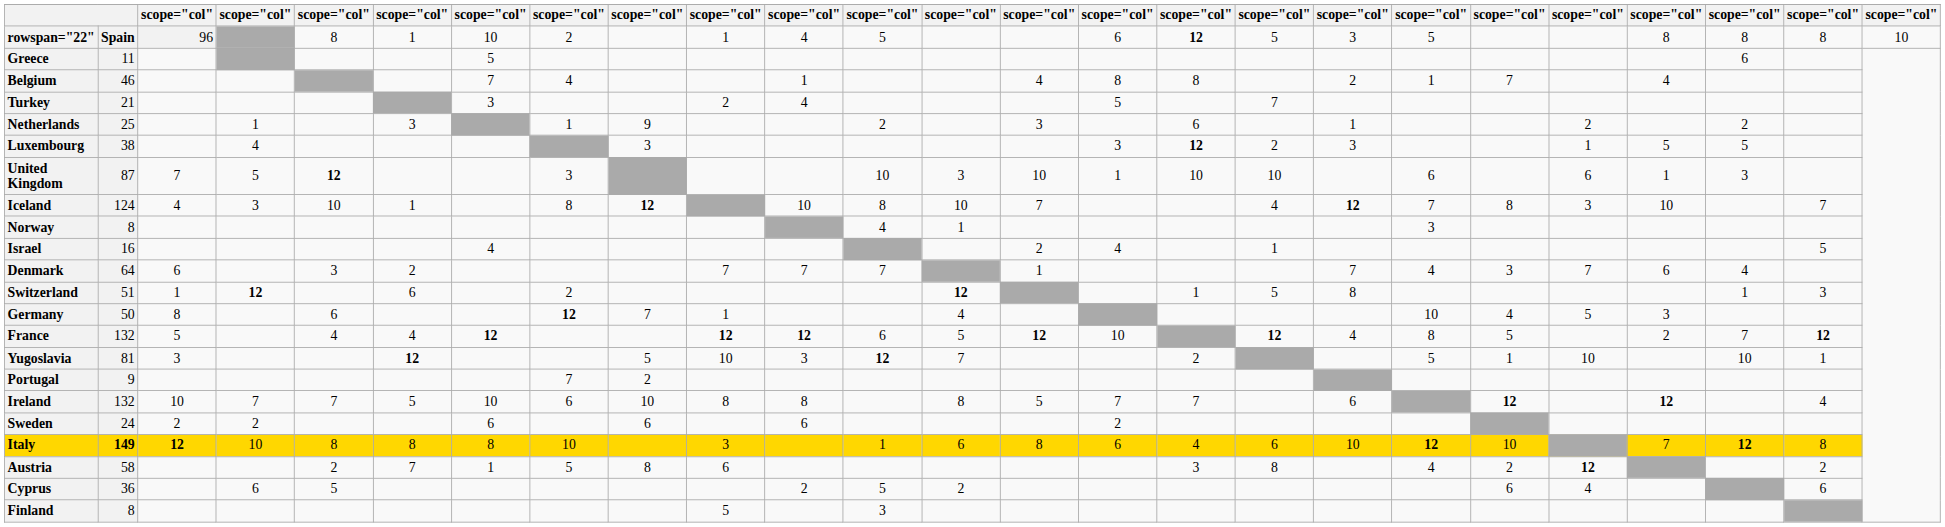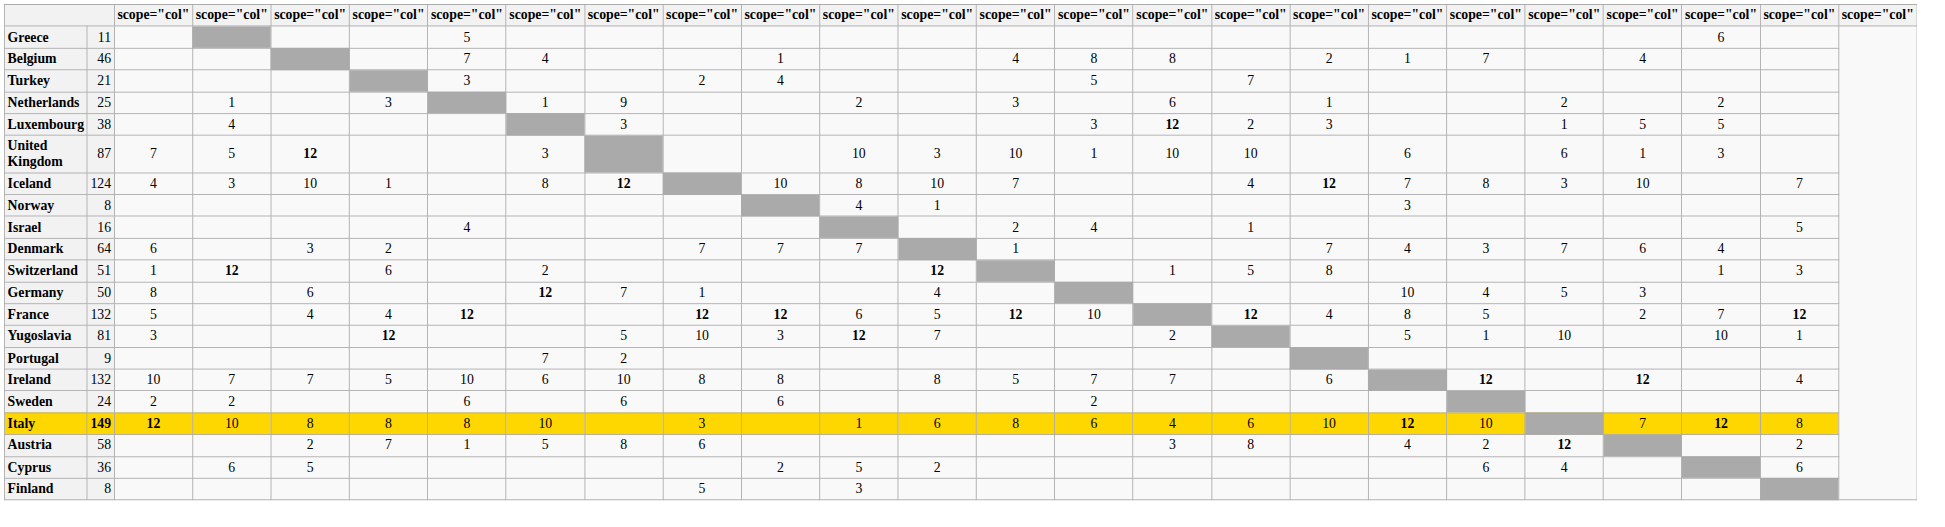- row: (51, 37)
